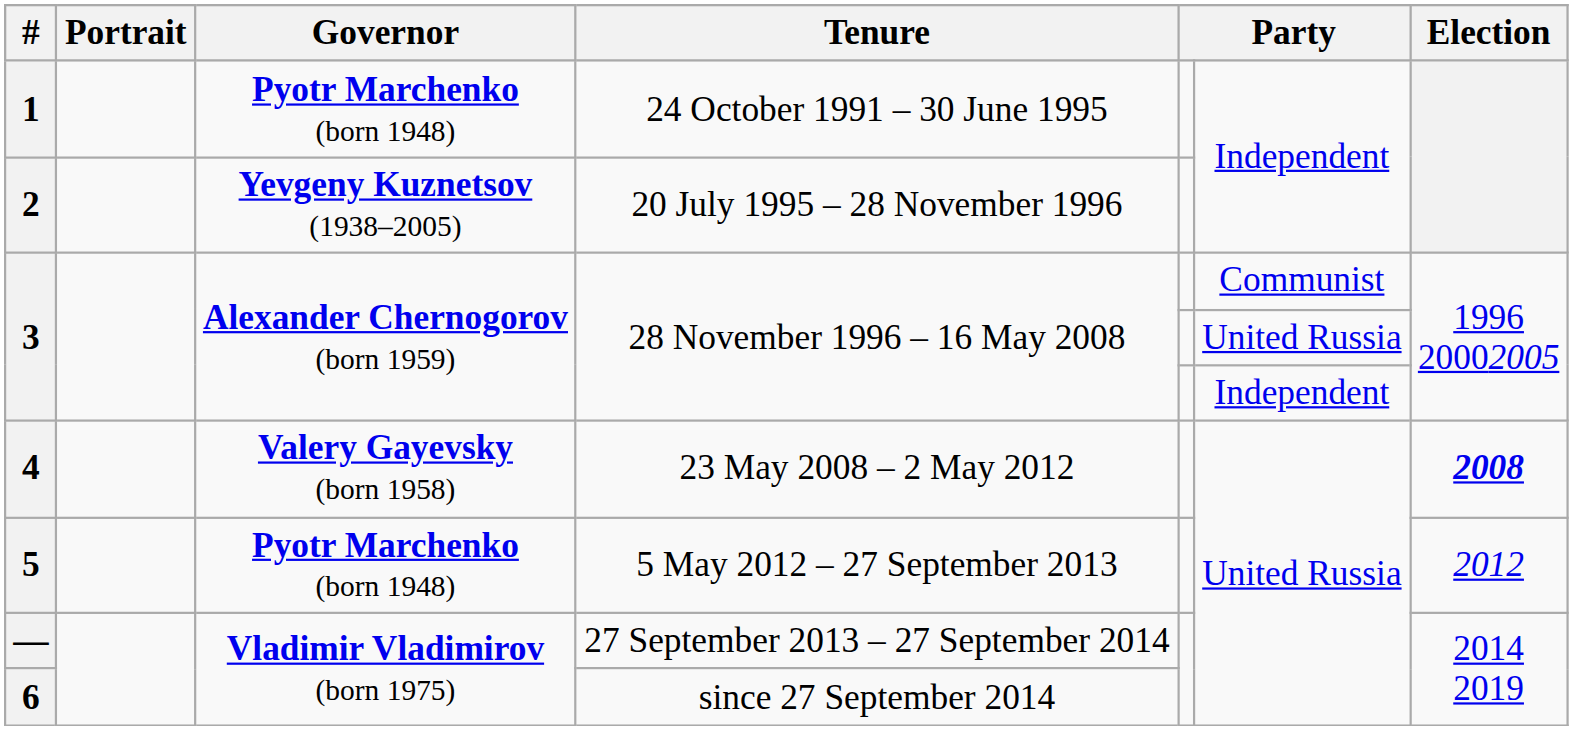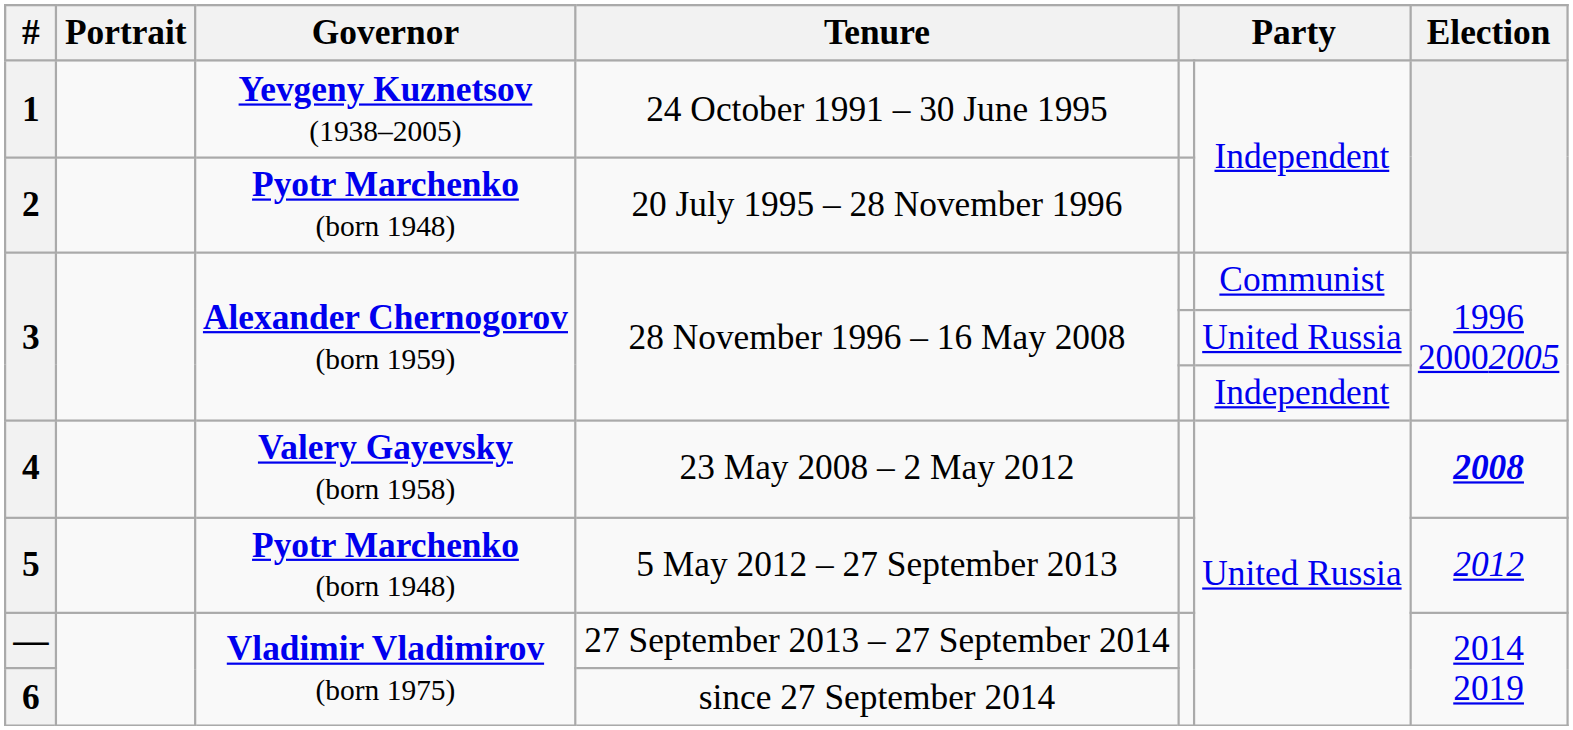(385, 108) Pyotr Marchenko (born 1948) -> (385, 108) Yevgeny Kuznetsov (1938–2005)
(385, 204) Yevgeny Kuznetsov (1938–2005) -> (385, 204) Pyotr Marchenko (born 1948)
